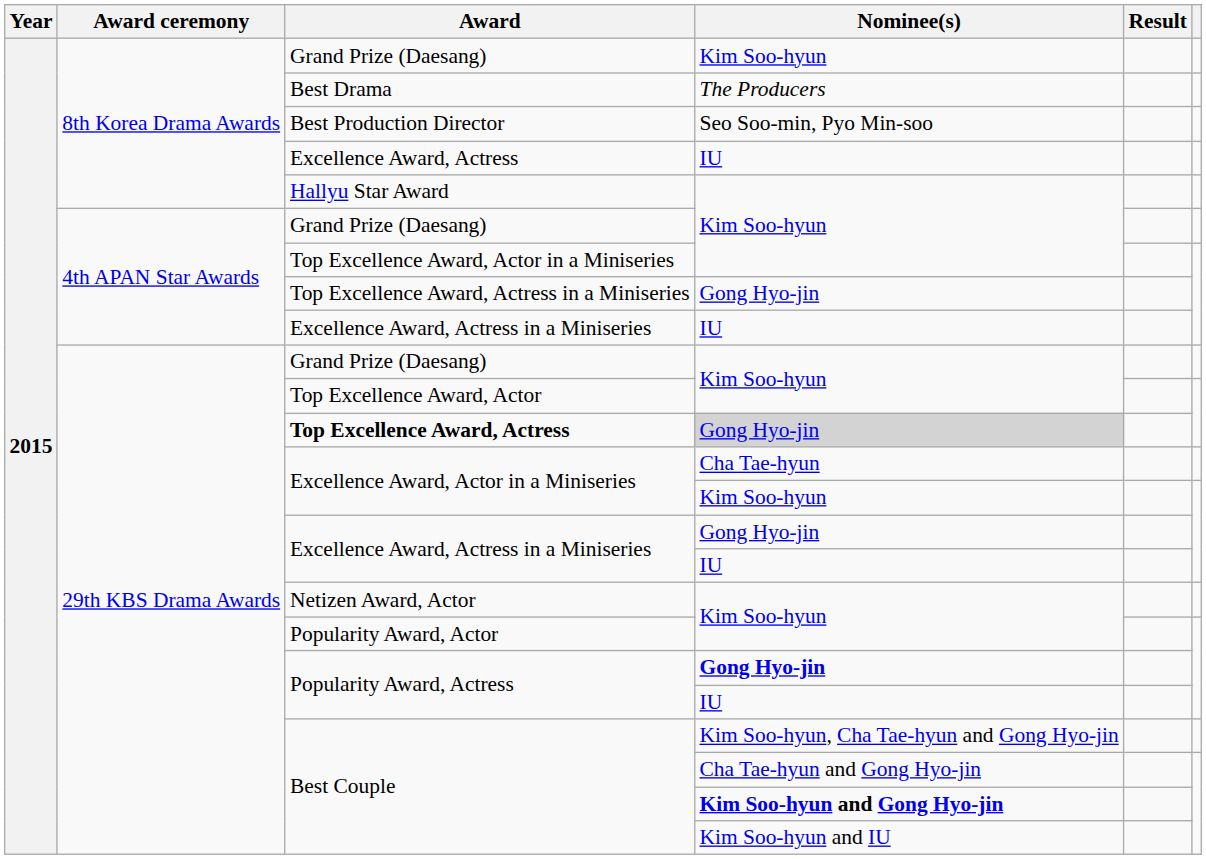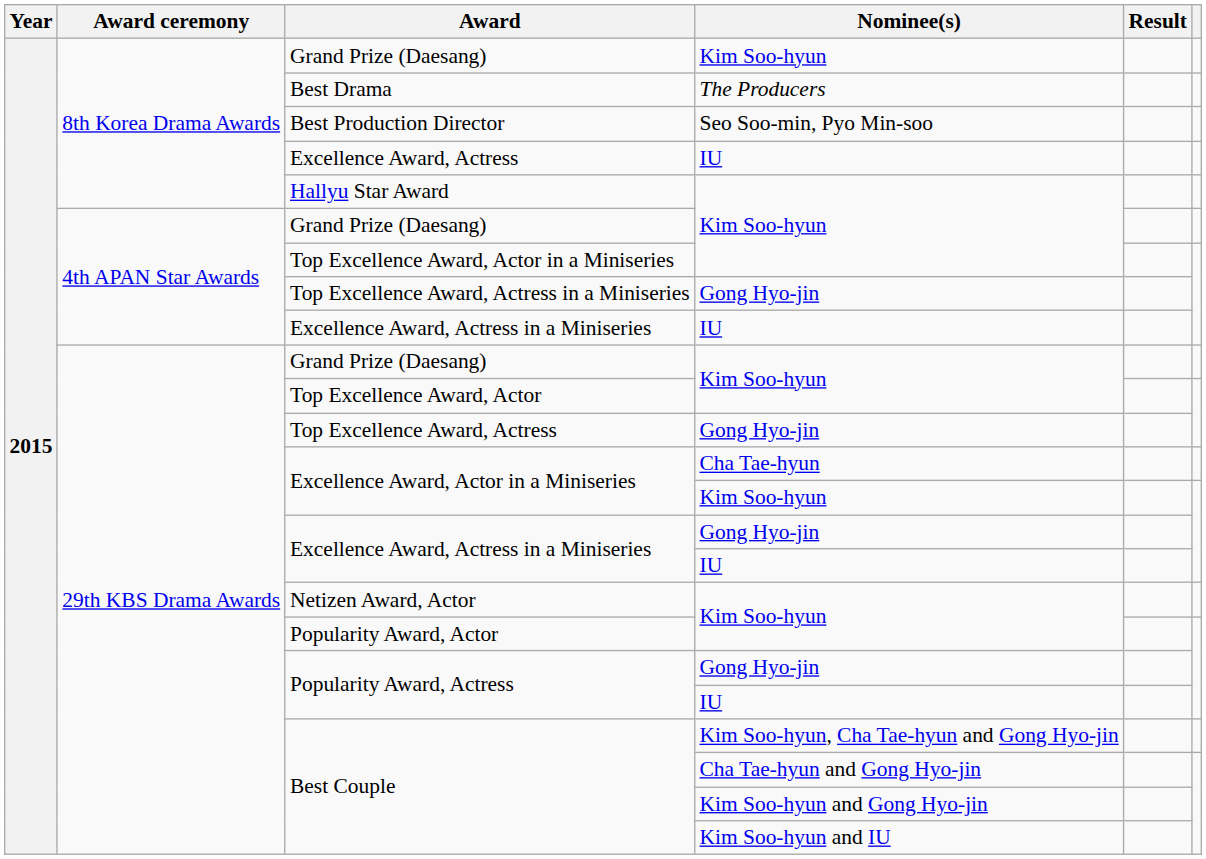(430, 429) bold -> (423, 429) normal
(759, 429) lightgrey background -> (759, 429) no background
(762, 667) bold -> (759, 667) normal
(851, 803) bold -> (844, 803) normal
